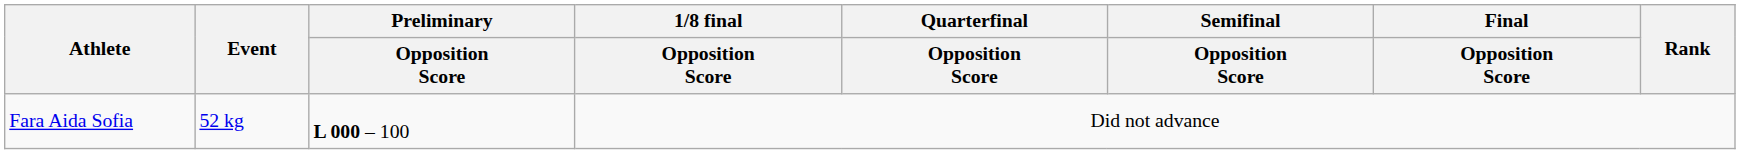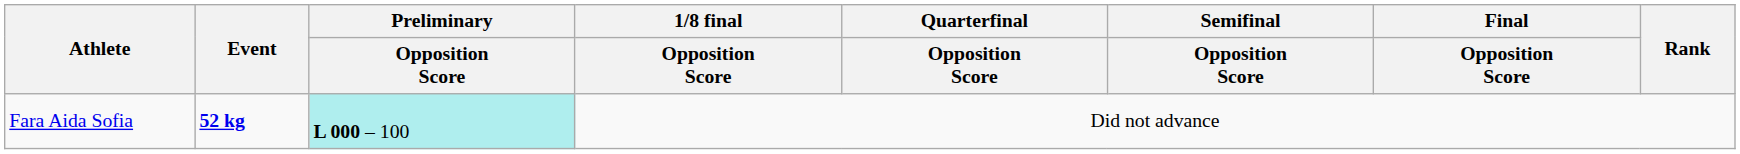(222, 121) normal -> (222, 121) bold
(361, 132) no background -> (361, 132) paleturquoise background
